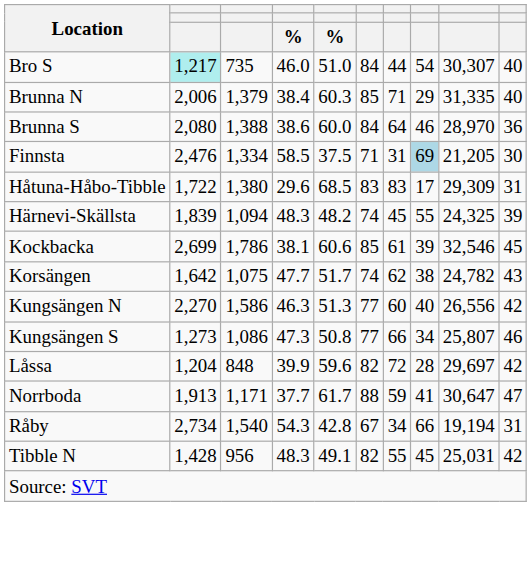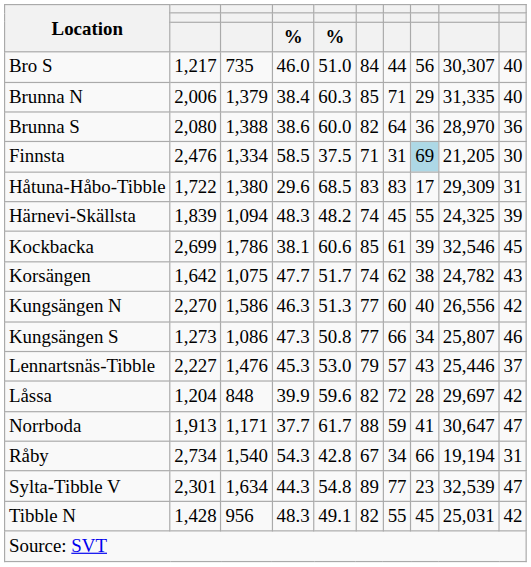(195, 66) paleturquoise background -> (195, 66) no background
(425, 66) 54 -> (425, 66) 56
(370, 126) 84 -> (370, 126) 82
(425, 126) 46 -> (425, 126) 36
+ row: (82, 366)
+ row: (65, 486)
